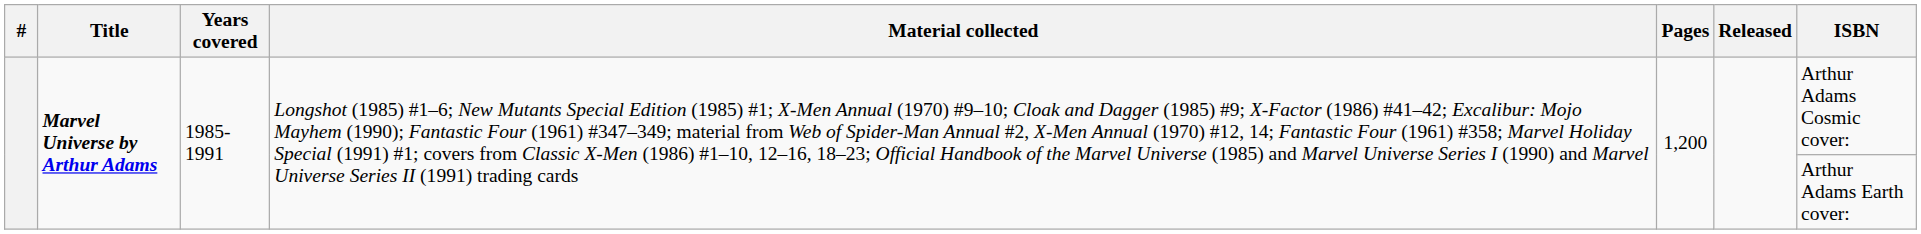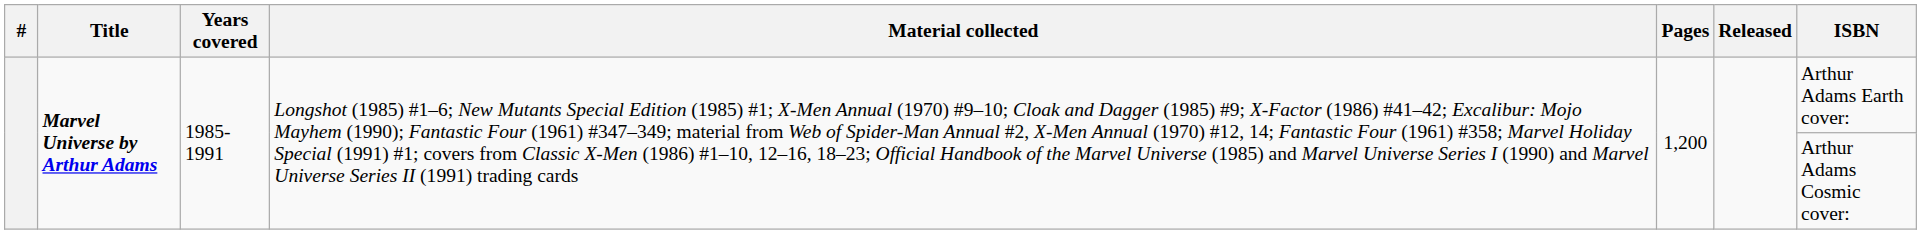(1831, 105) Arthur Adams Cosmic cover: -> (1852, 94) Arthur Adams Earth cover:
(1852, 191) Arthur Adams Earth cover: -> (1831, 180) Arthur Adams Cosmic cover:
